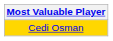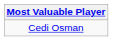(56, 28) gold background -> (56, 28) no background
